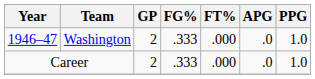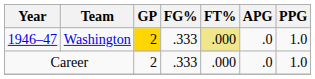(154, 39) no background -> (154, 39) gold background
(224, 39) no background -> (224, 39) khaki background
